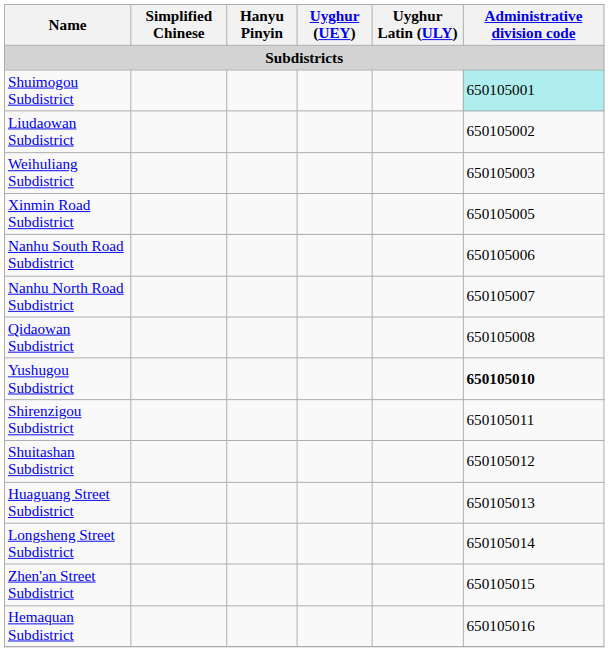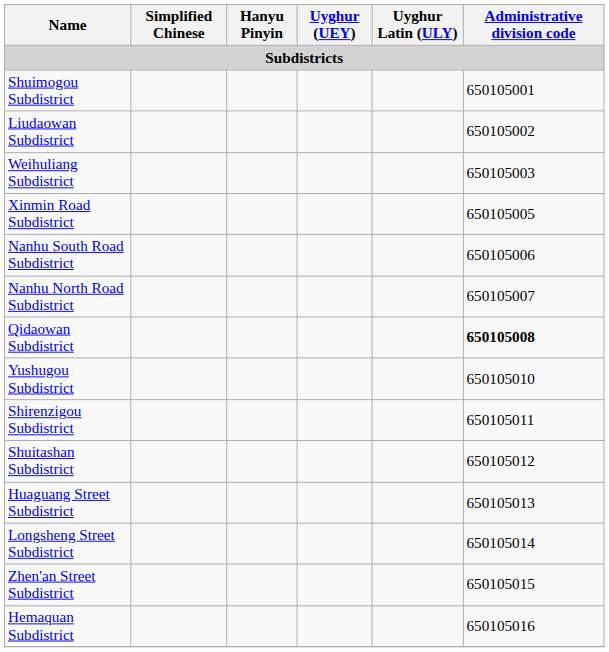(501, 90) paleturquoise background -> (501, 90) no background
(501, 337) normal -> (501, 337) bold
(501, 378) bold -> (501, 378) normal
